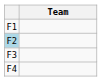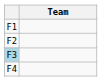(12, 41) lightblue background -> (12, 41) no background
(12, 55) no background -> (12, 55) lightblue background
